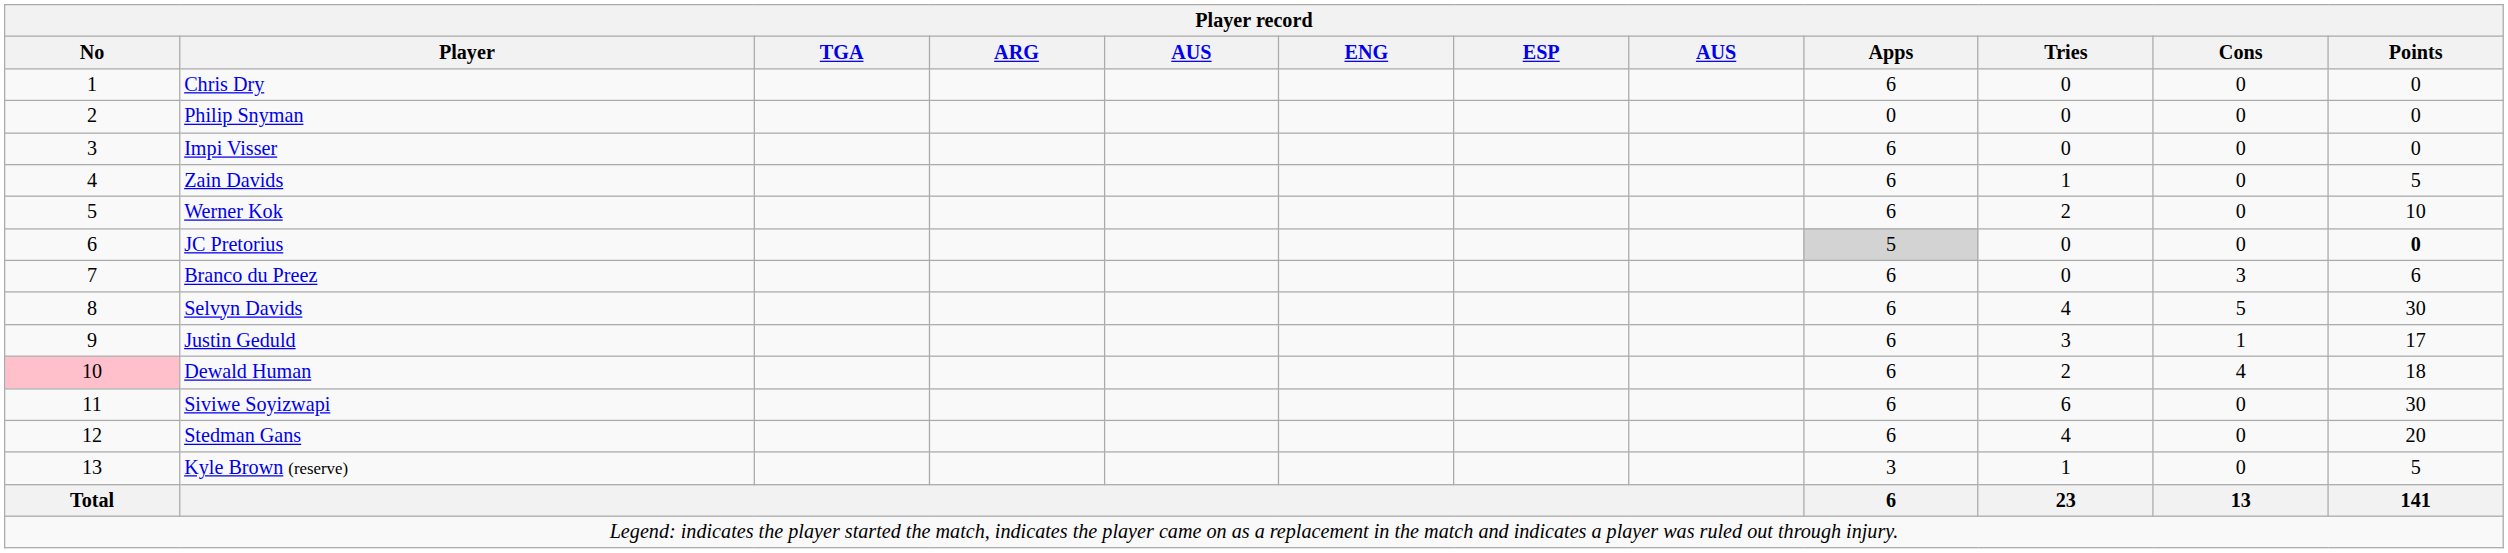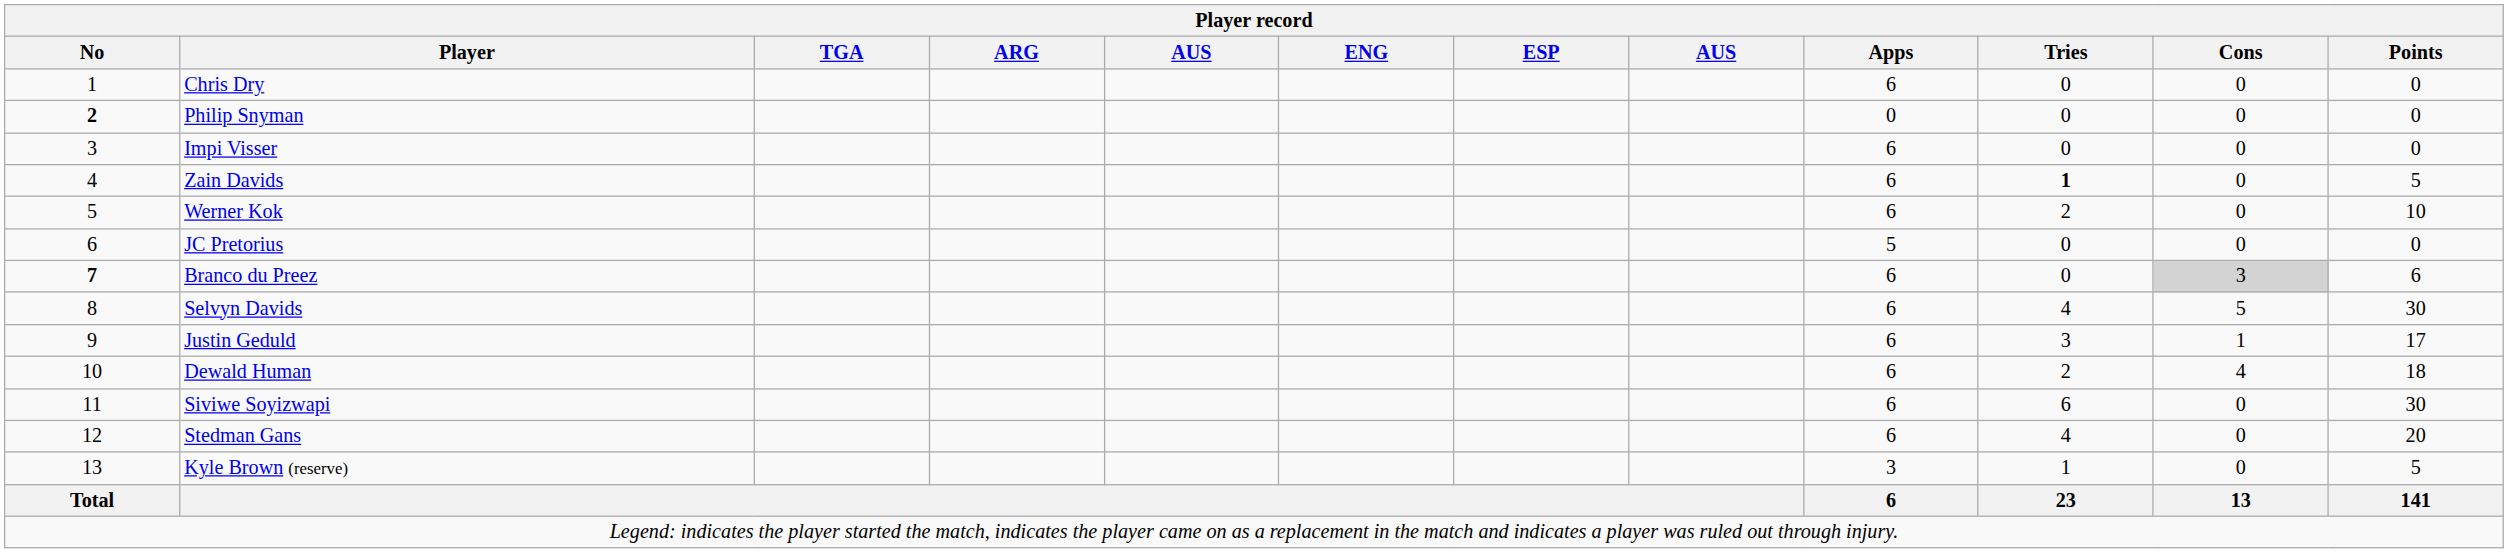(92, 116) normal -> (92, 116) bold
(2066, 180) normal -> (2066, 180) bold
(1891, 244) lightgrey background -> (1891, 244) no background
(2416, 244) bold -> (2416, 244) normal
(92, 276) normal -> (92, 276) bold
(2241, 276) no background -> (2241, 276) lightgrey background
(92, 372) pink background -> (92, 372) no background
